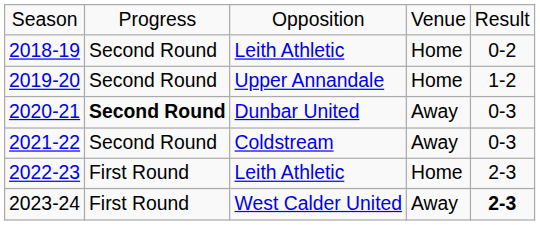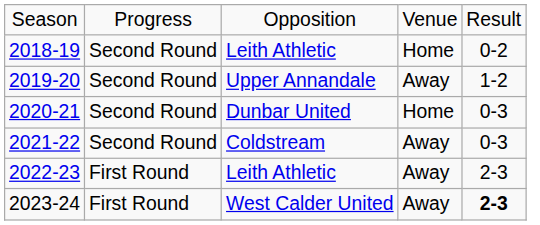(437, 81) Home -> (426, 81) Away
(157, 111) bold -> (153, 111) normal
(434, 111) Away -> (428, 111) Home
(437, 173) Home -> (426, 173) Away
